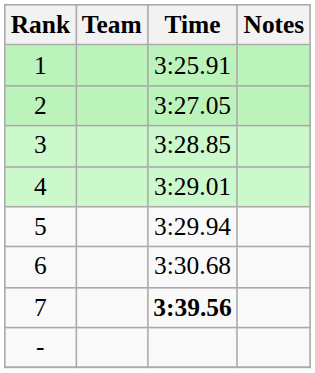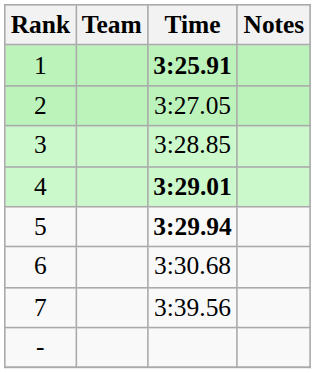(193, 65) normal -> (193, 65) bold
(193, 186) normal -> (193, 186) bold
(193, 226) normal -> (193, 226) bold
(193, 307) bold -> (193, 307) normal
